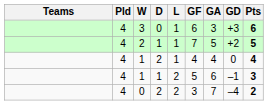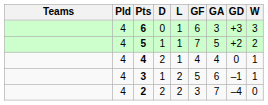columns swapped: (142, 12) <-> (253, 12)
